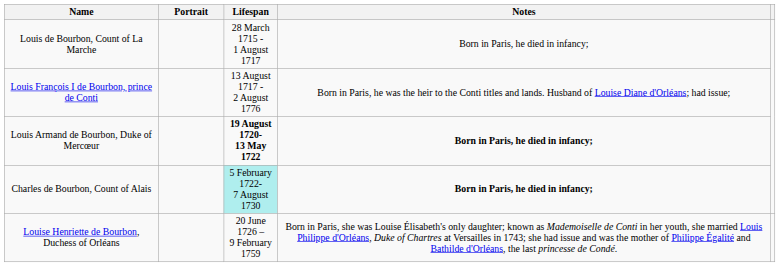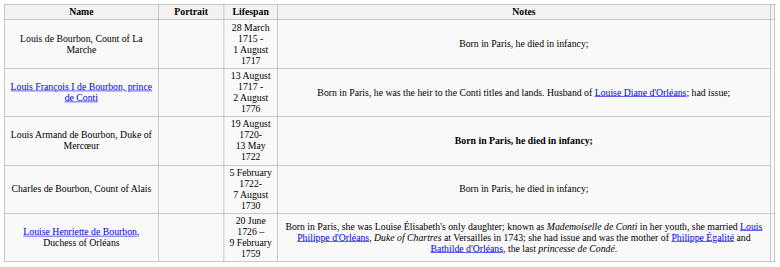(251, 141) bold -> (251, 141) normal
(251, 189) paleturquoise background -> (251, 189) no background
(524, 189) bold -> (524, 189) normal
